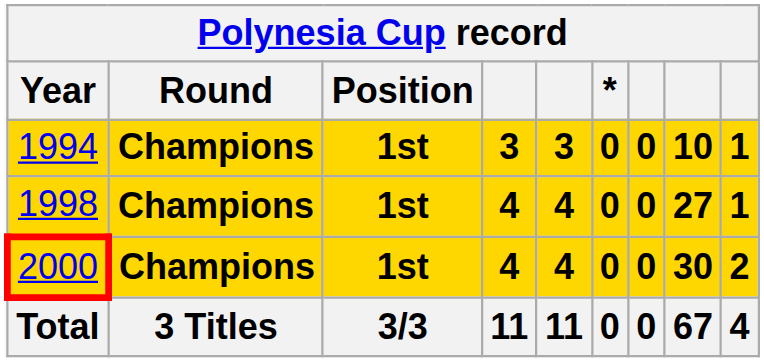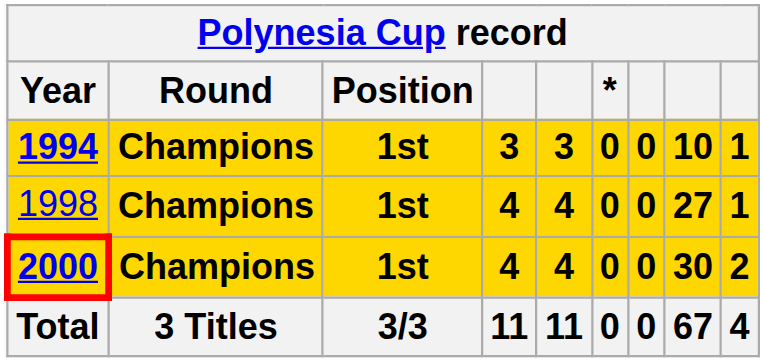(58, 147) normal -> (58, 147) bold
(58, 265) normal -> (58, 265) bold
